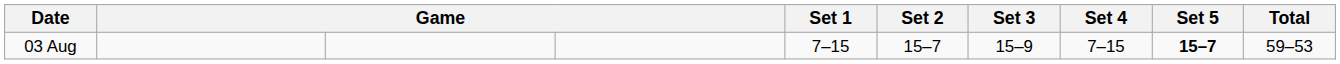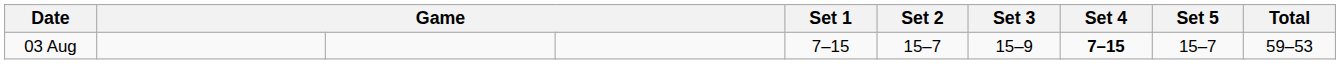(1106, 46) normal -> (1106, 46) bold
(1198, 46) bold -> (1198, 46) normal
